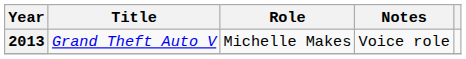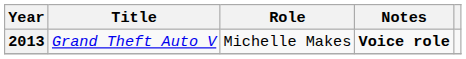(404, 42) normal -> (404, 42) bold
